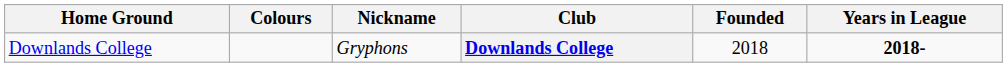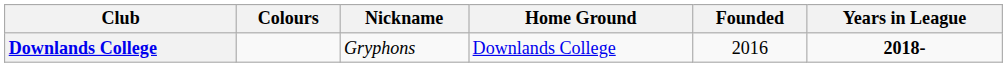columns swapped: (577, 18) <-> (117, 18)
(750, 47) 2018 -> (750, 47) 2016
